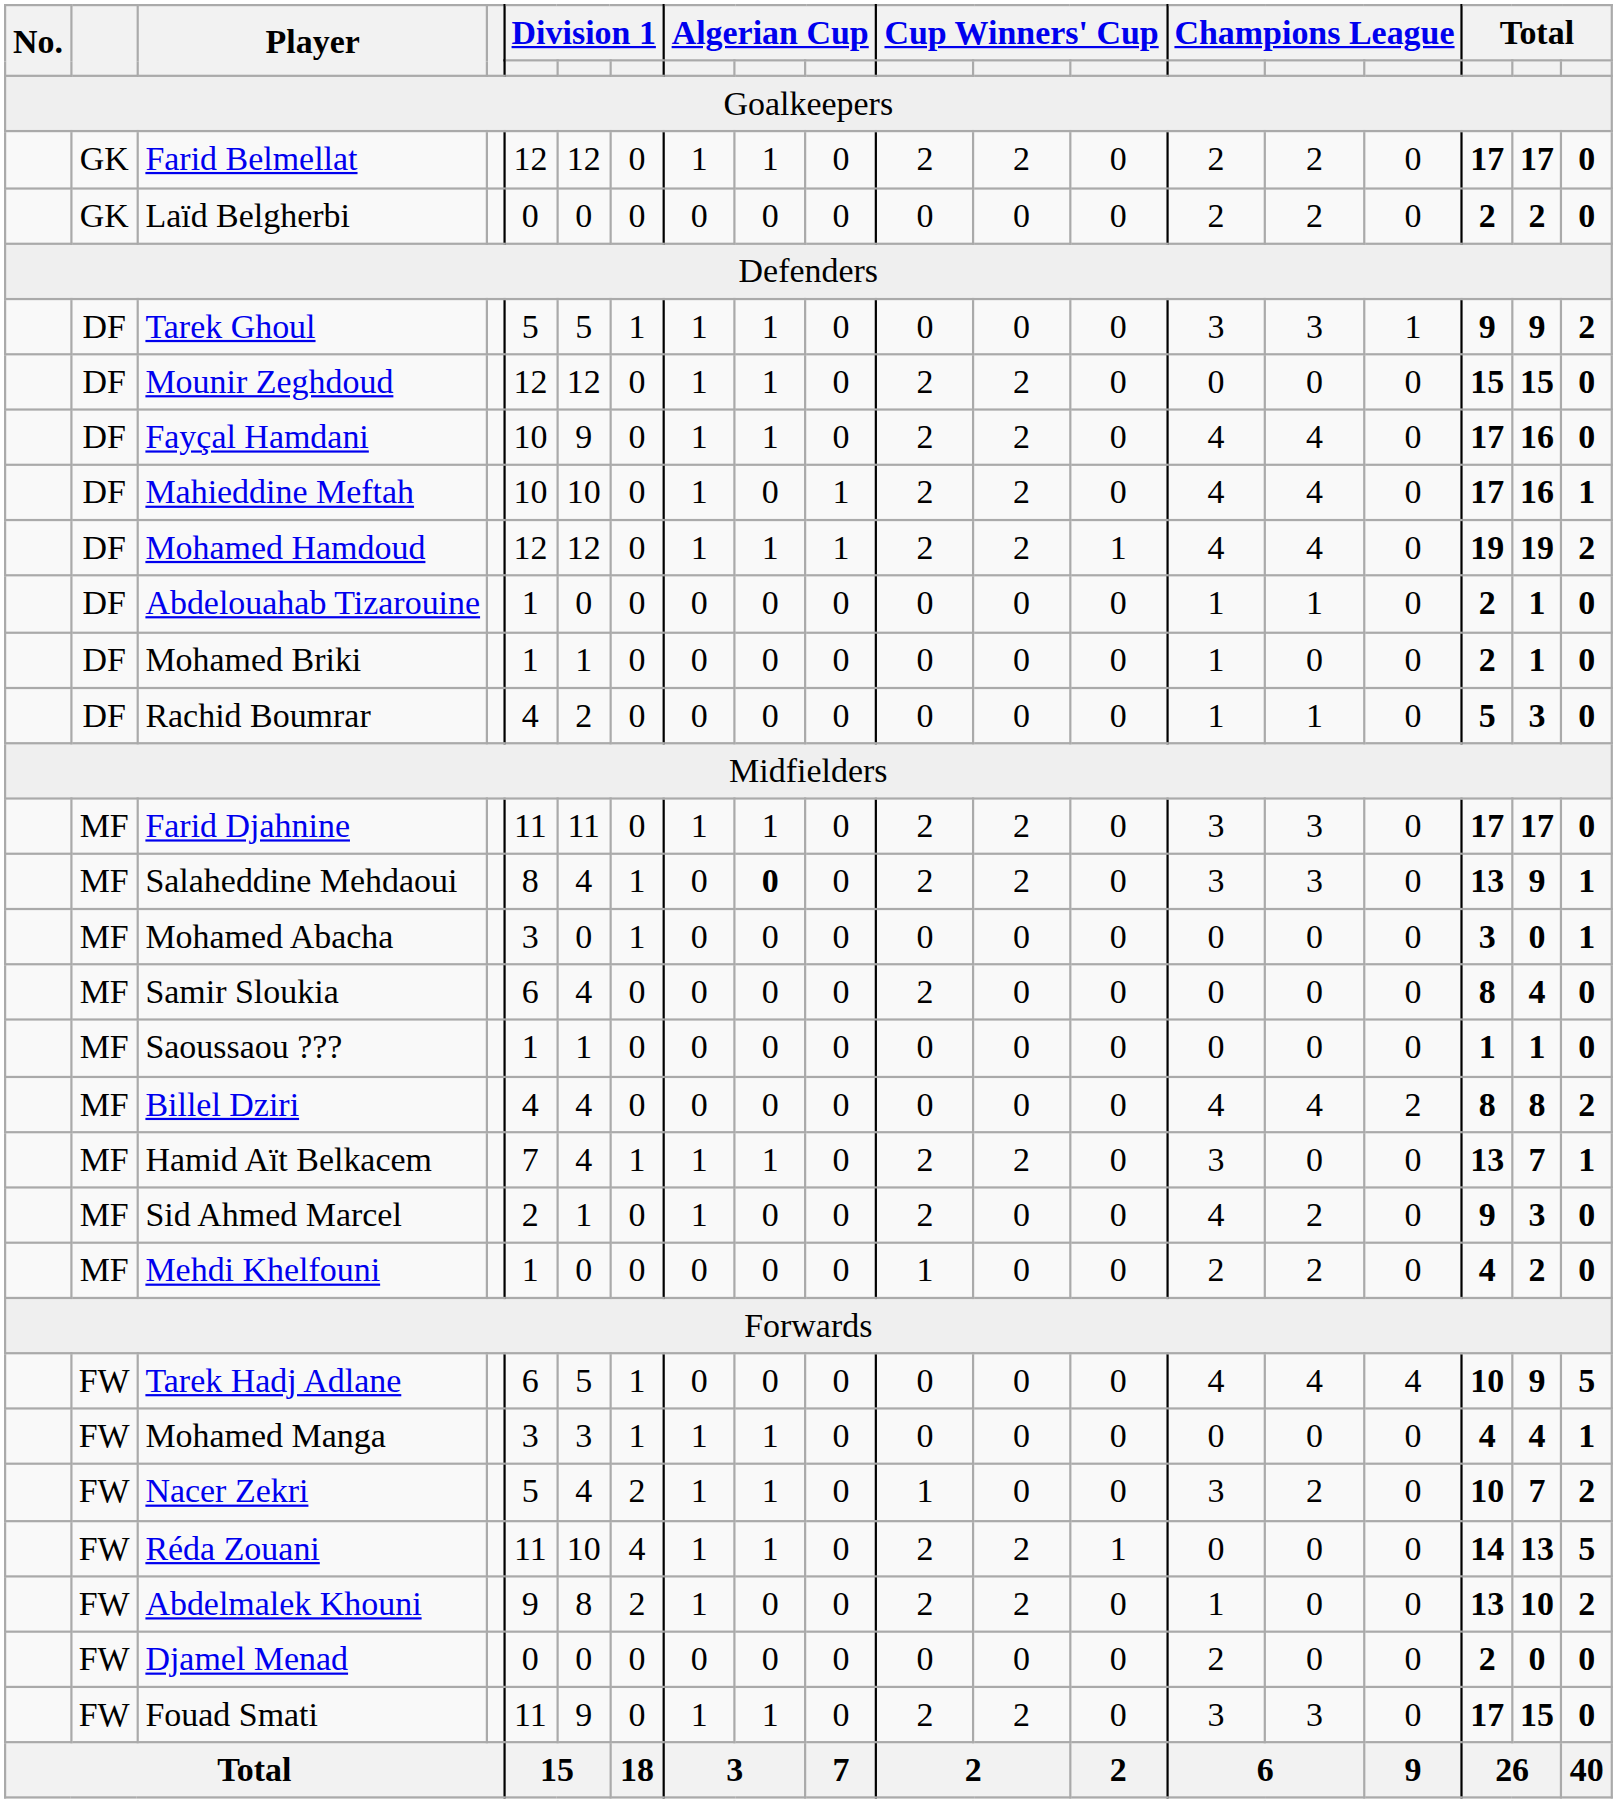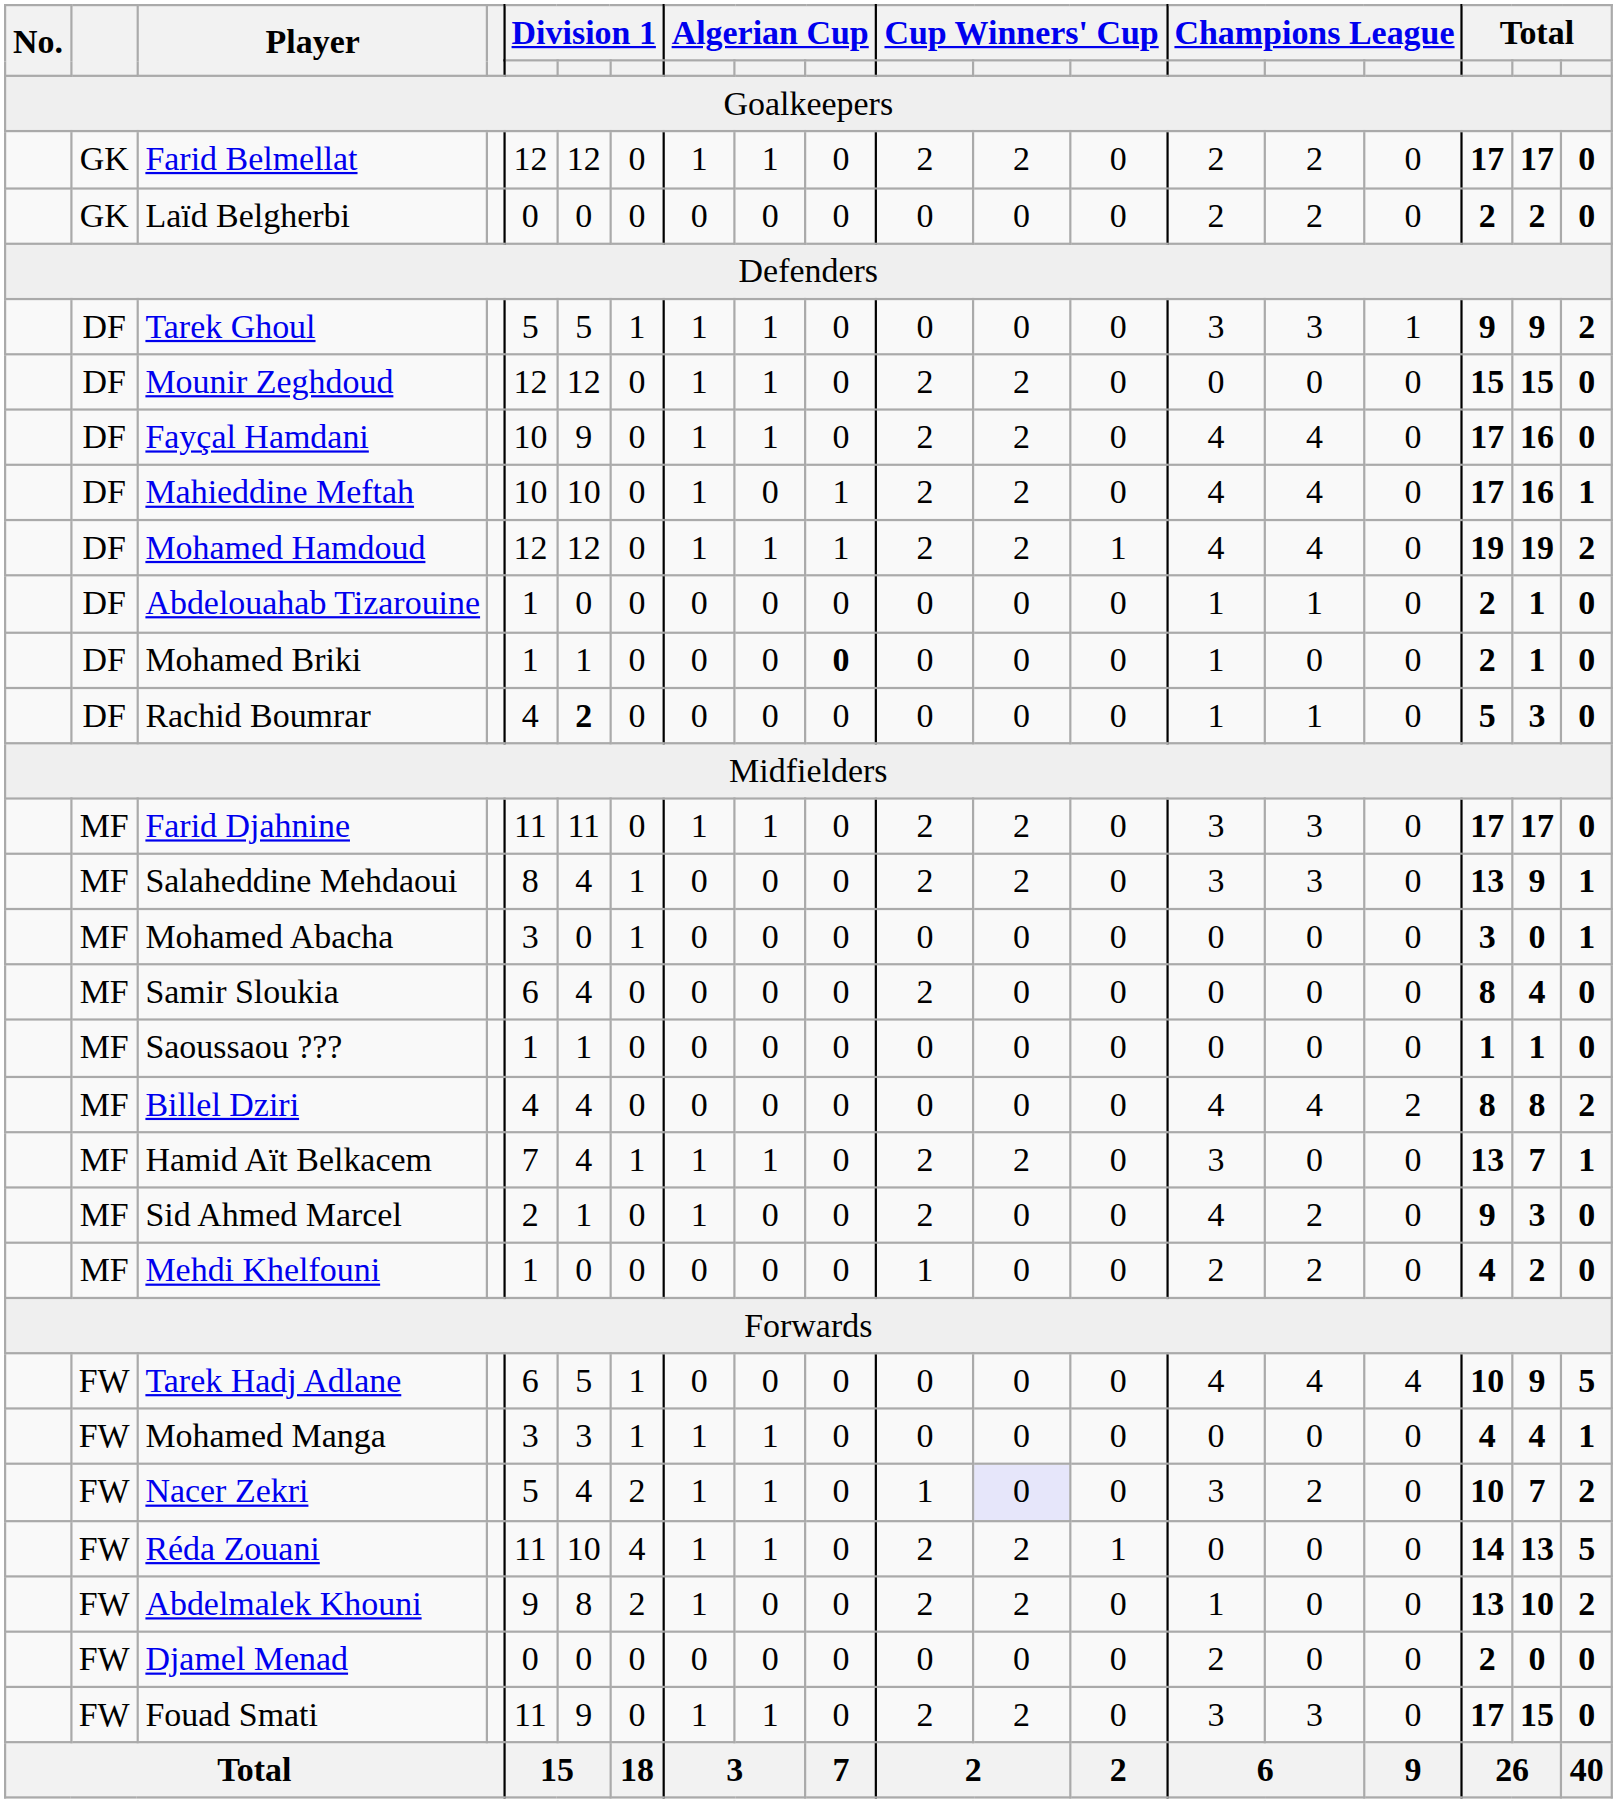(841, 659) normal -> (841, 659) bold
(584, 714) normal -> (584, 714) bold
(770, 881) bold -> (770, 881) normal
(1022, 1492) no background -> (1022, 1492) lavender background
